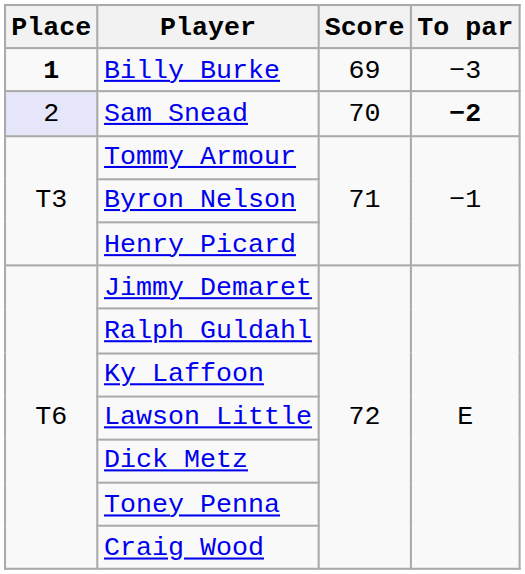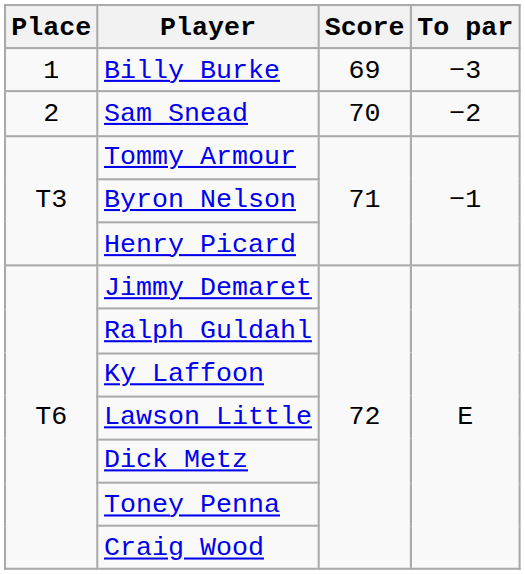(51, 70) bold -> (51, 70) normal
(51, 114) lavender background -> (51, 114) no background
(465, 114) bold -> (465, 114) normal
